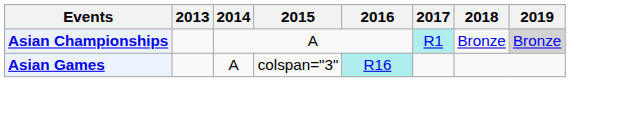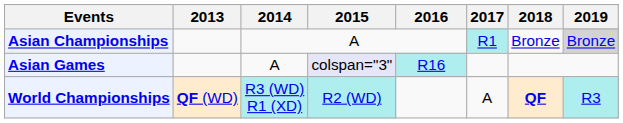(298, 65) no background -> (352, 65) lavender background
+ row: (89, 98)
